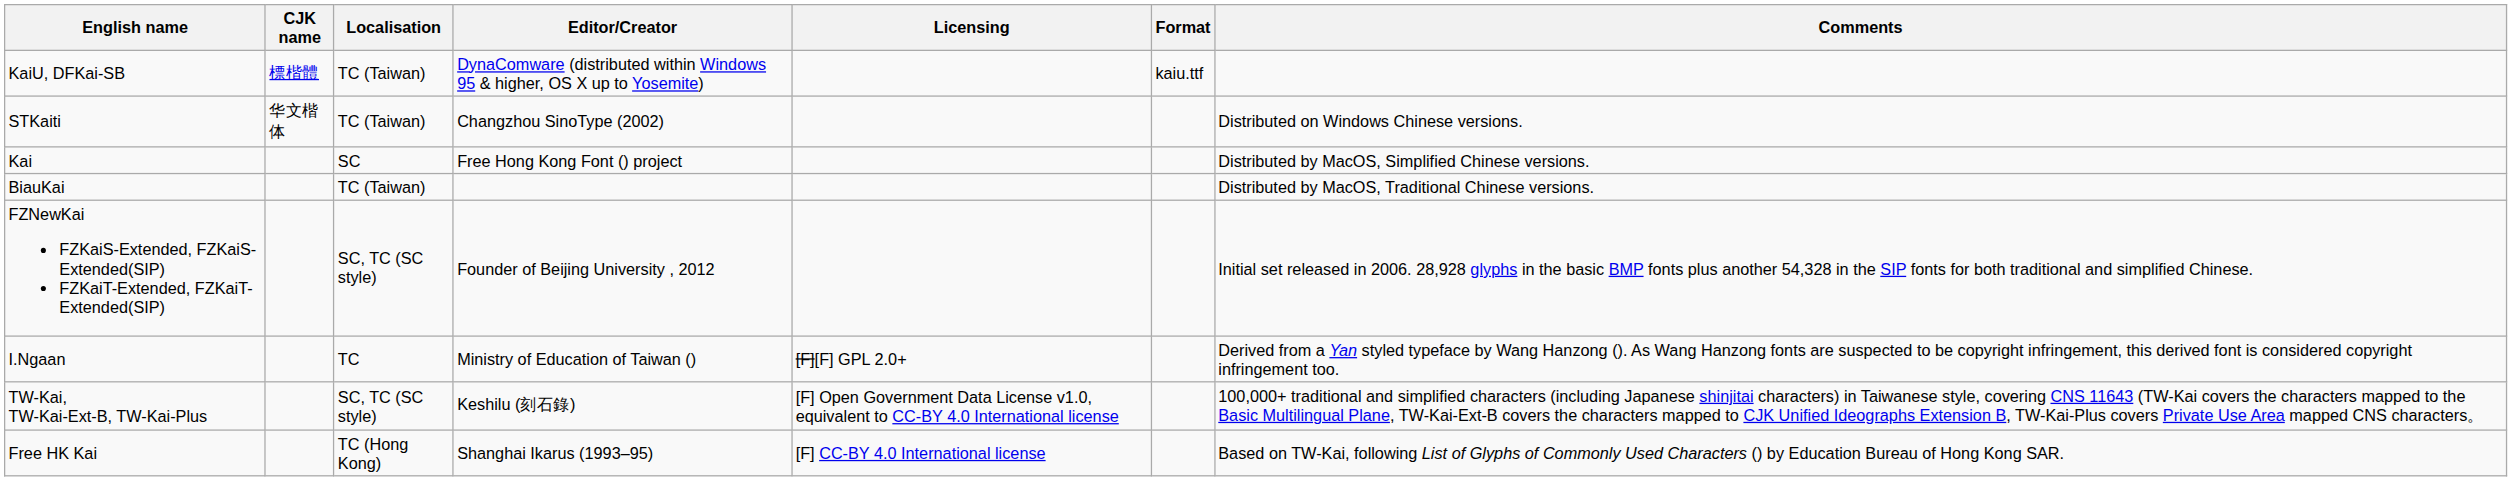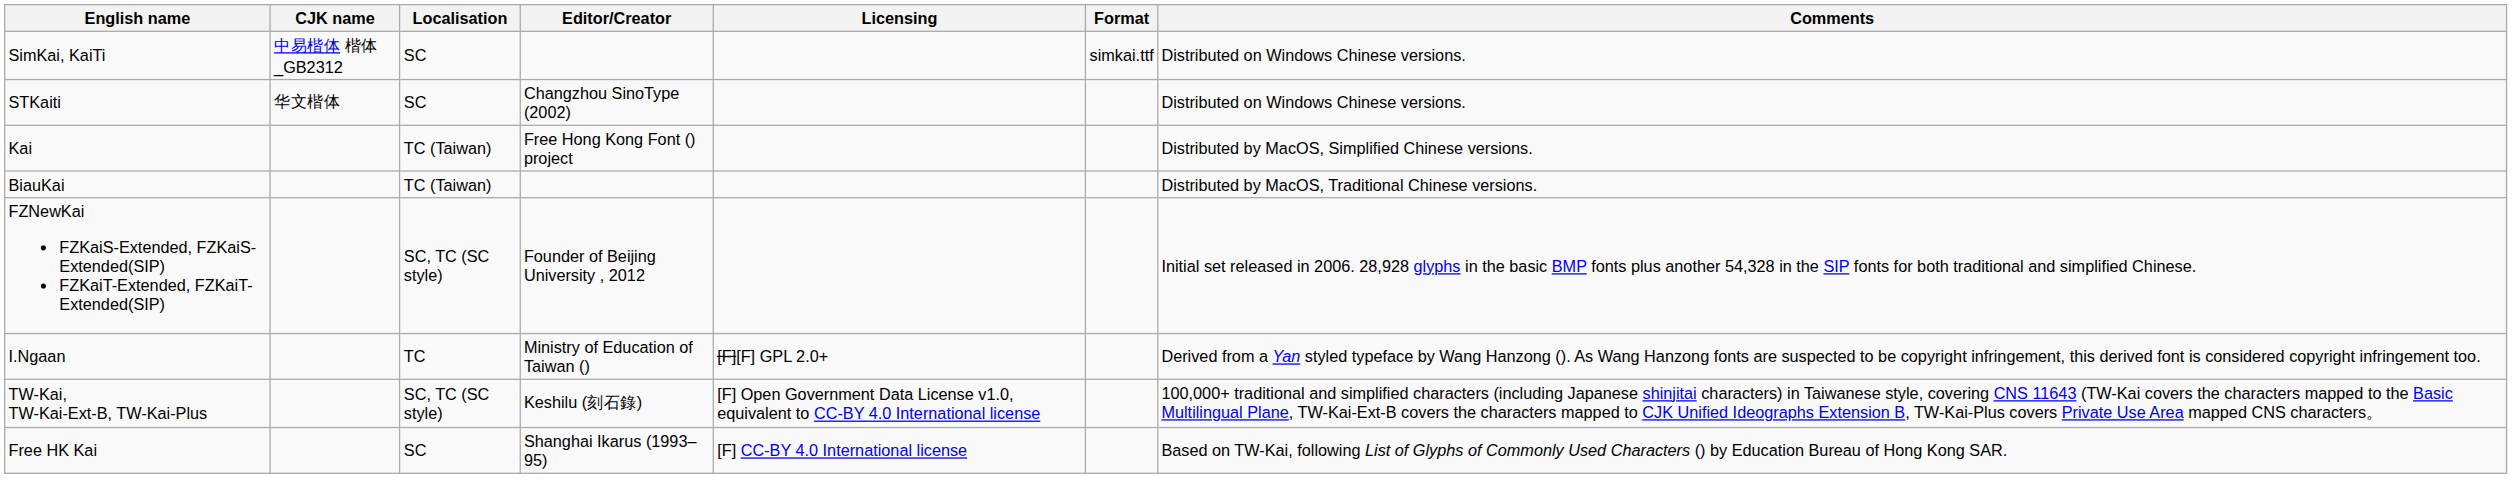- row: (67, 73)
+ row: (57, 55)
(382, 122) TC (Taiwan) -> (415, 103) SC
(349, 160) SC -> (448, 148) TC (Taiwan)
(373, 453) TC (Hong Kong) -> (415, 451) SC
